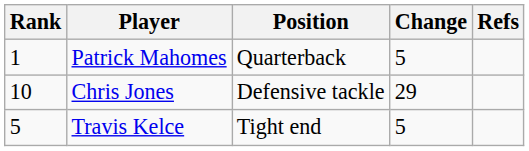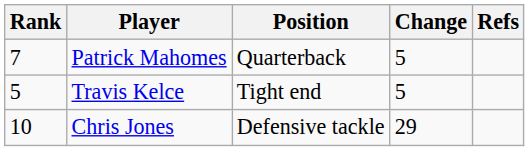(15, 57) 1 -> (15, 57) 7
rows swapped: (128, 127) <-> (123, 92)
